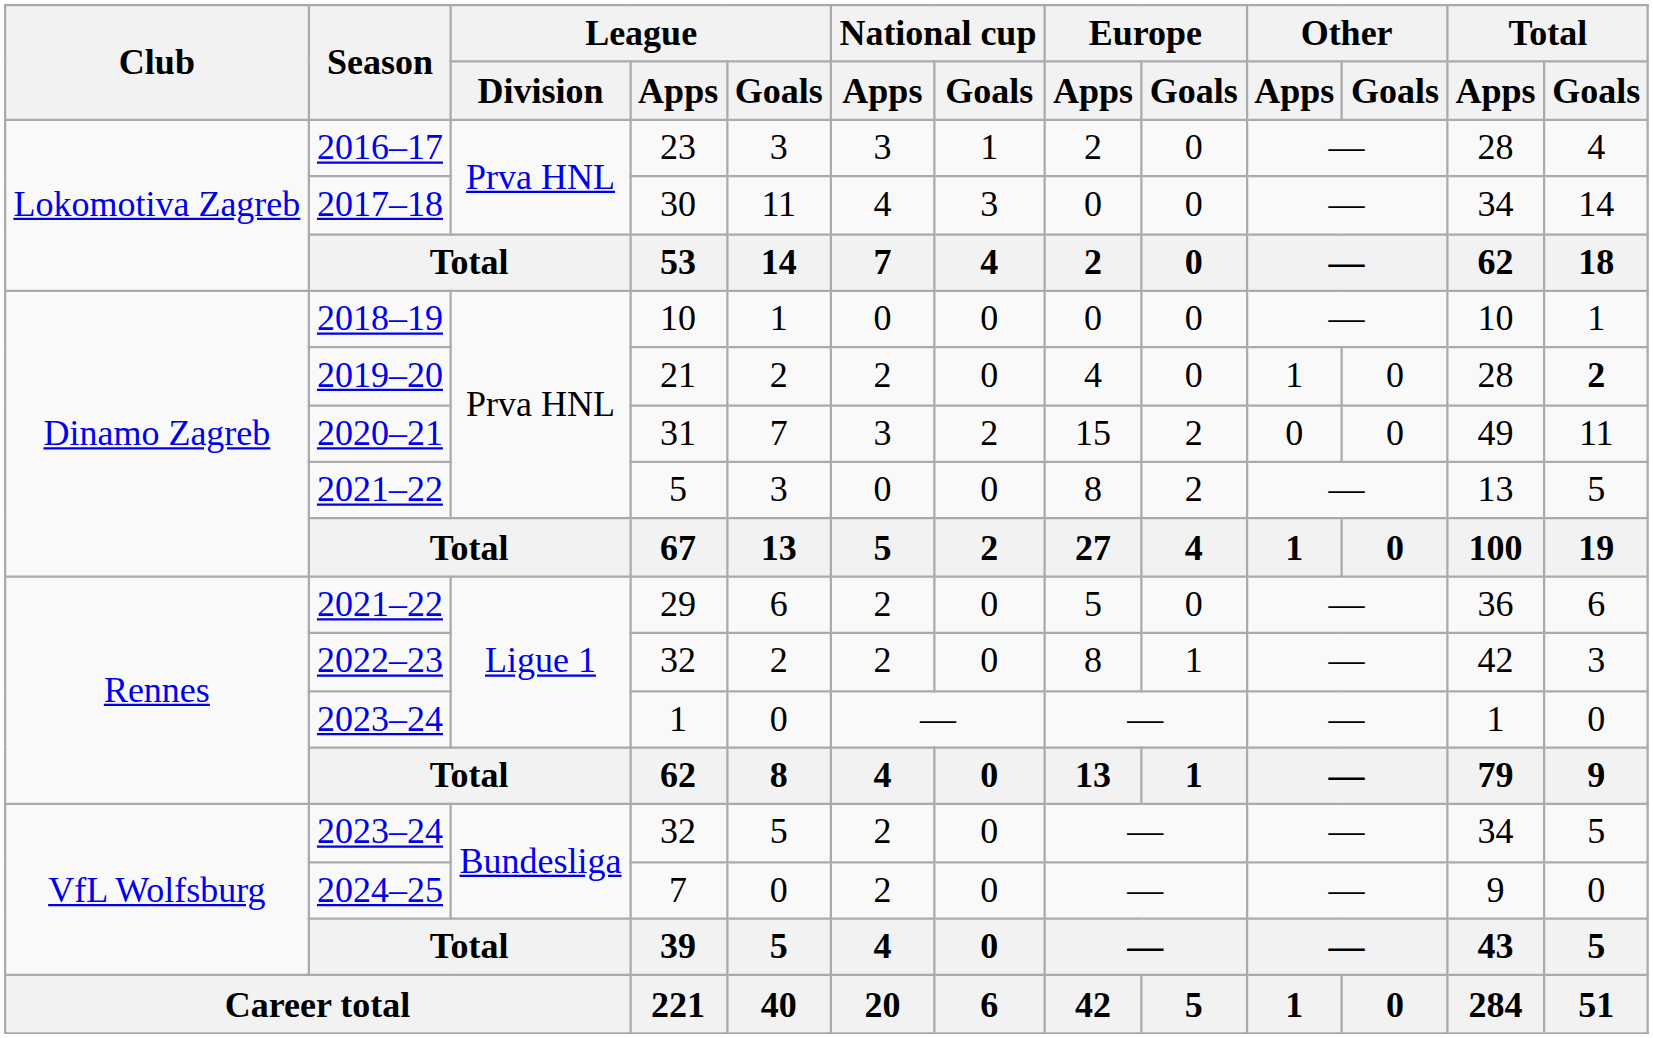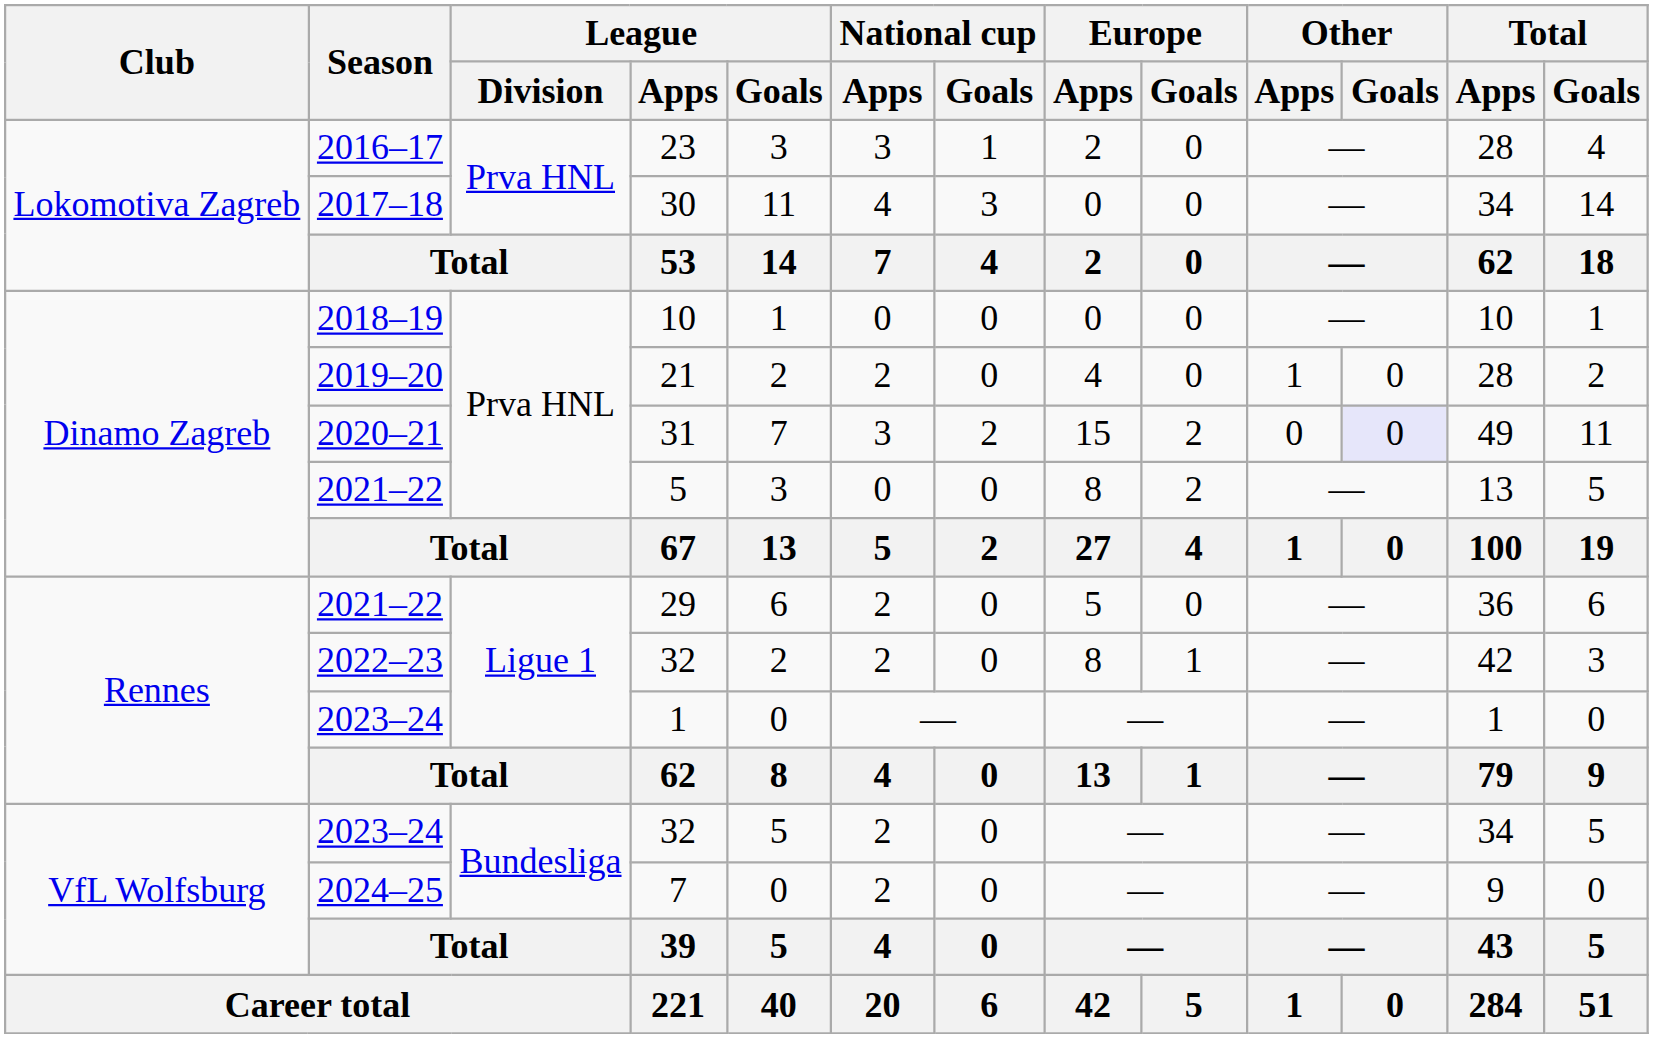(1596, 375) bold -> (1596, 375) normal
(1395, 432) no background -> (1395, 432) lavender background
